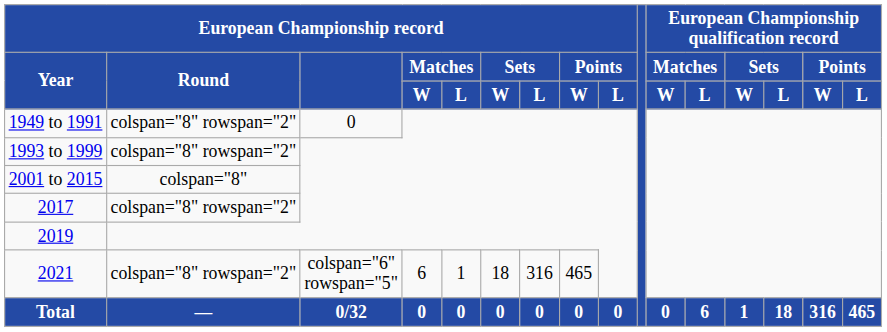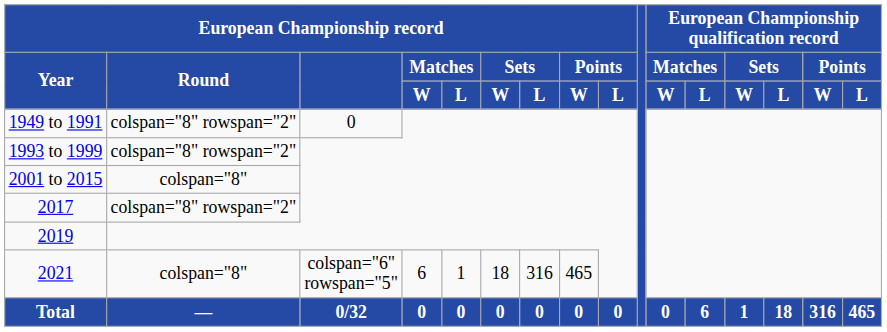(203, 273) colspan="8" rowspan="2" -> (203, 273) colspan="8"
